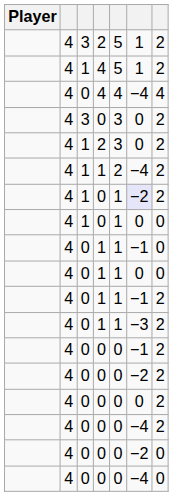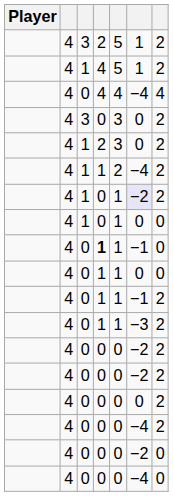(102, 247) normal -> (102, 247) bold
(139, 350) −1 -> (139, 350) −2
